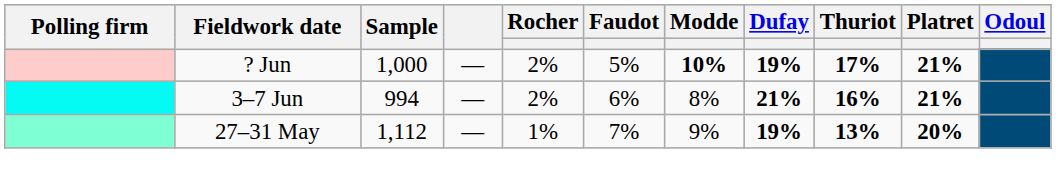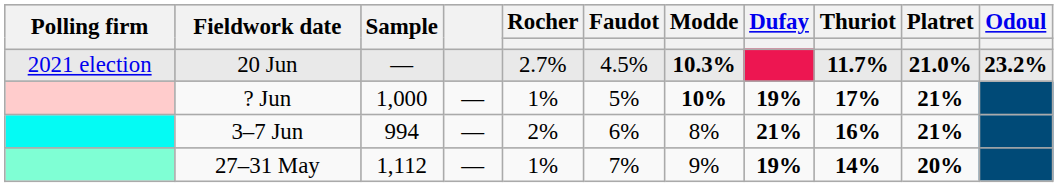+ row: (267, 65)
(543, 65) 2% -> (543, 98) 1%
(858, 131) 13% -> (858, 164) 14%
